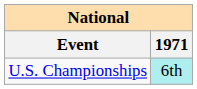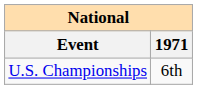(172, 71) paleturquoise background -> (172, 71) no background
